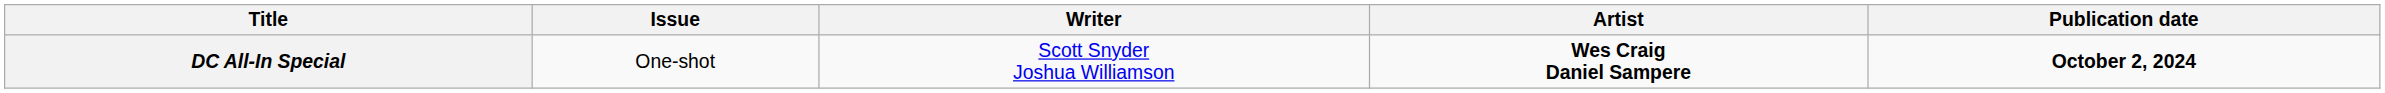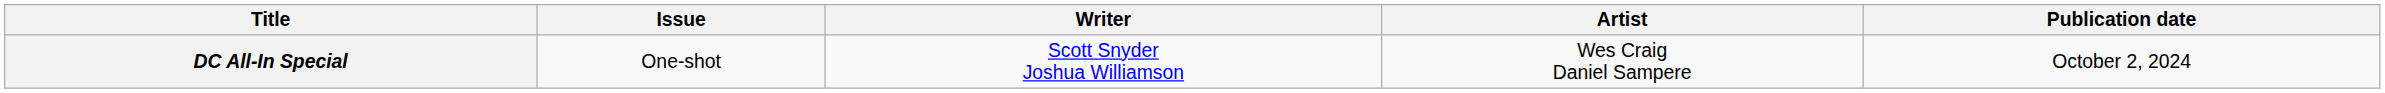(1618, 61) bold -> (1622, 61) normal
(2124, 61) bold -> (2122, 61) normal
